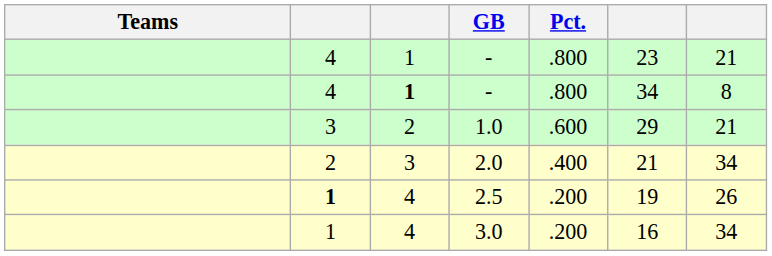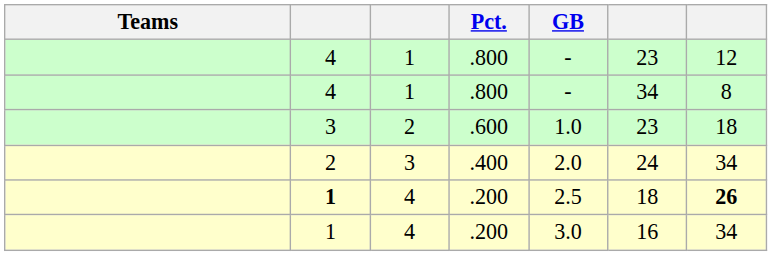columns swapped: (568, 22) <-> (489, 22)
(726, 57) 21 -> (726, 57) 12
(410, 92) bold -> (410, 92) normal
(647, 127) 29 -> (647, 127) 23
(726, 127) 21 -> (726, 127) 18
(647, 162) 21 -> (647, 162) 24
(647, 197) 19 -> (647, 197) 18
(726, 197) normal -> (726, 197) bold
